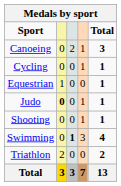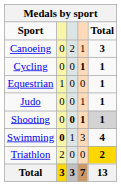(83, 66) normal -> (83, 66) bold
(62, 101) bold -> (62, 101) normal
(72, 119) normal -> (72, 119) bold
(83, 119) normal -> (83, 119) bold
(102, 119) no background -> (102, 119) lightgrey background
(62, 137) normal -> (62, 137) bold
(72, 137) bold -> (72, 137) normal
(102, 154) no background -> (102, 154) gold background
